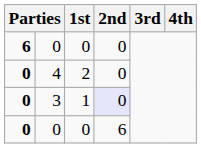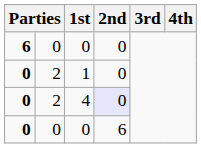(57, 73) 4 -> (57, 73) 2
(86, 73) 2 -> (86, 73) 1
(57, 101) 3 -> (57, 101) 2
(86, 101) 1 -> (86, 101) 4
